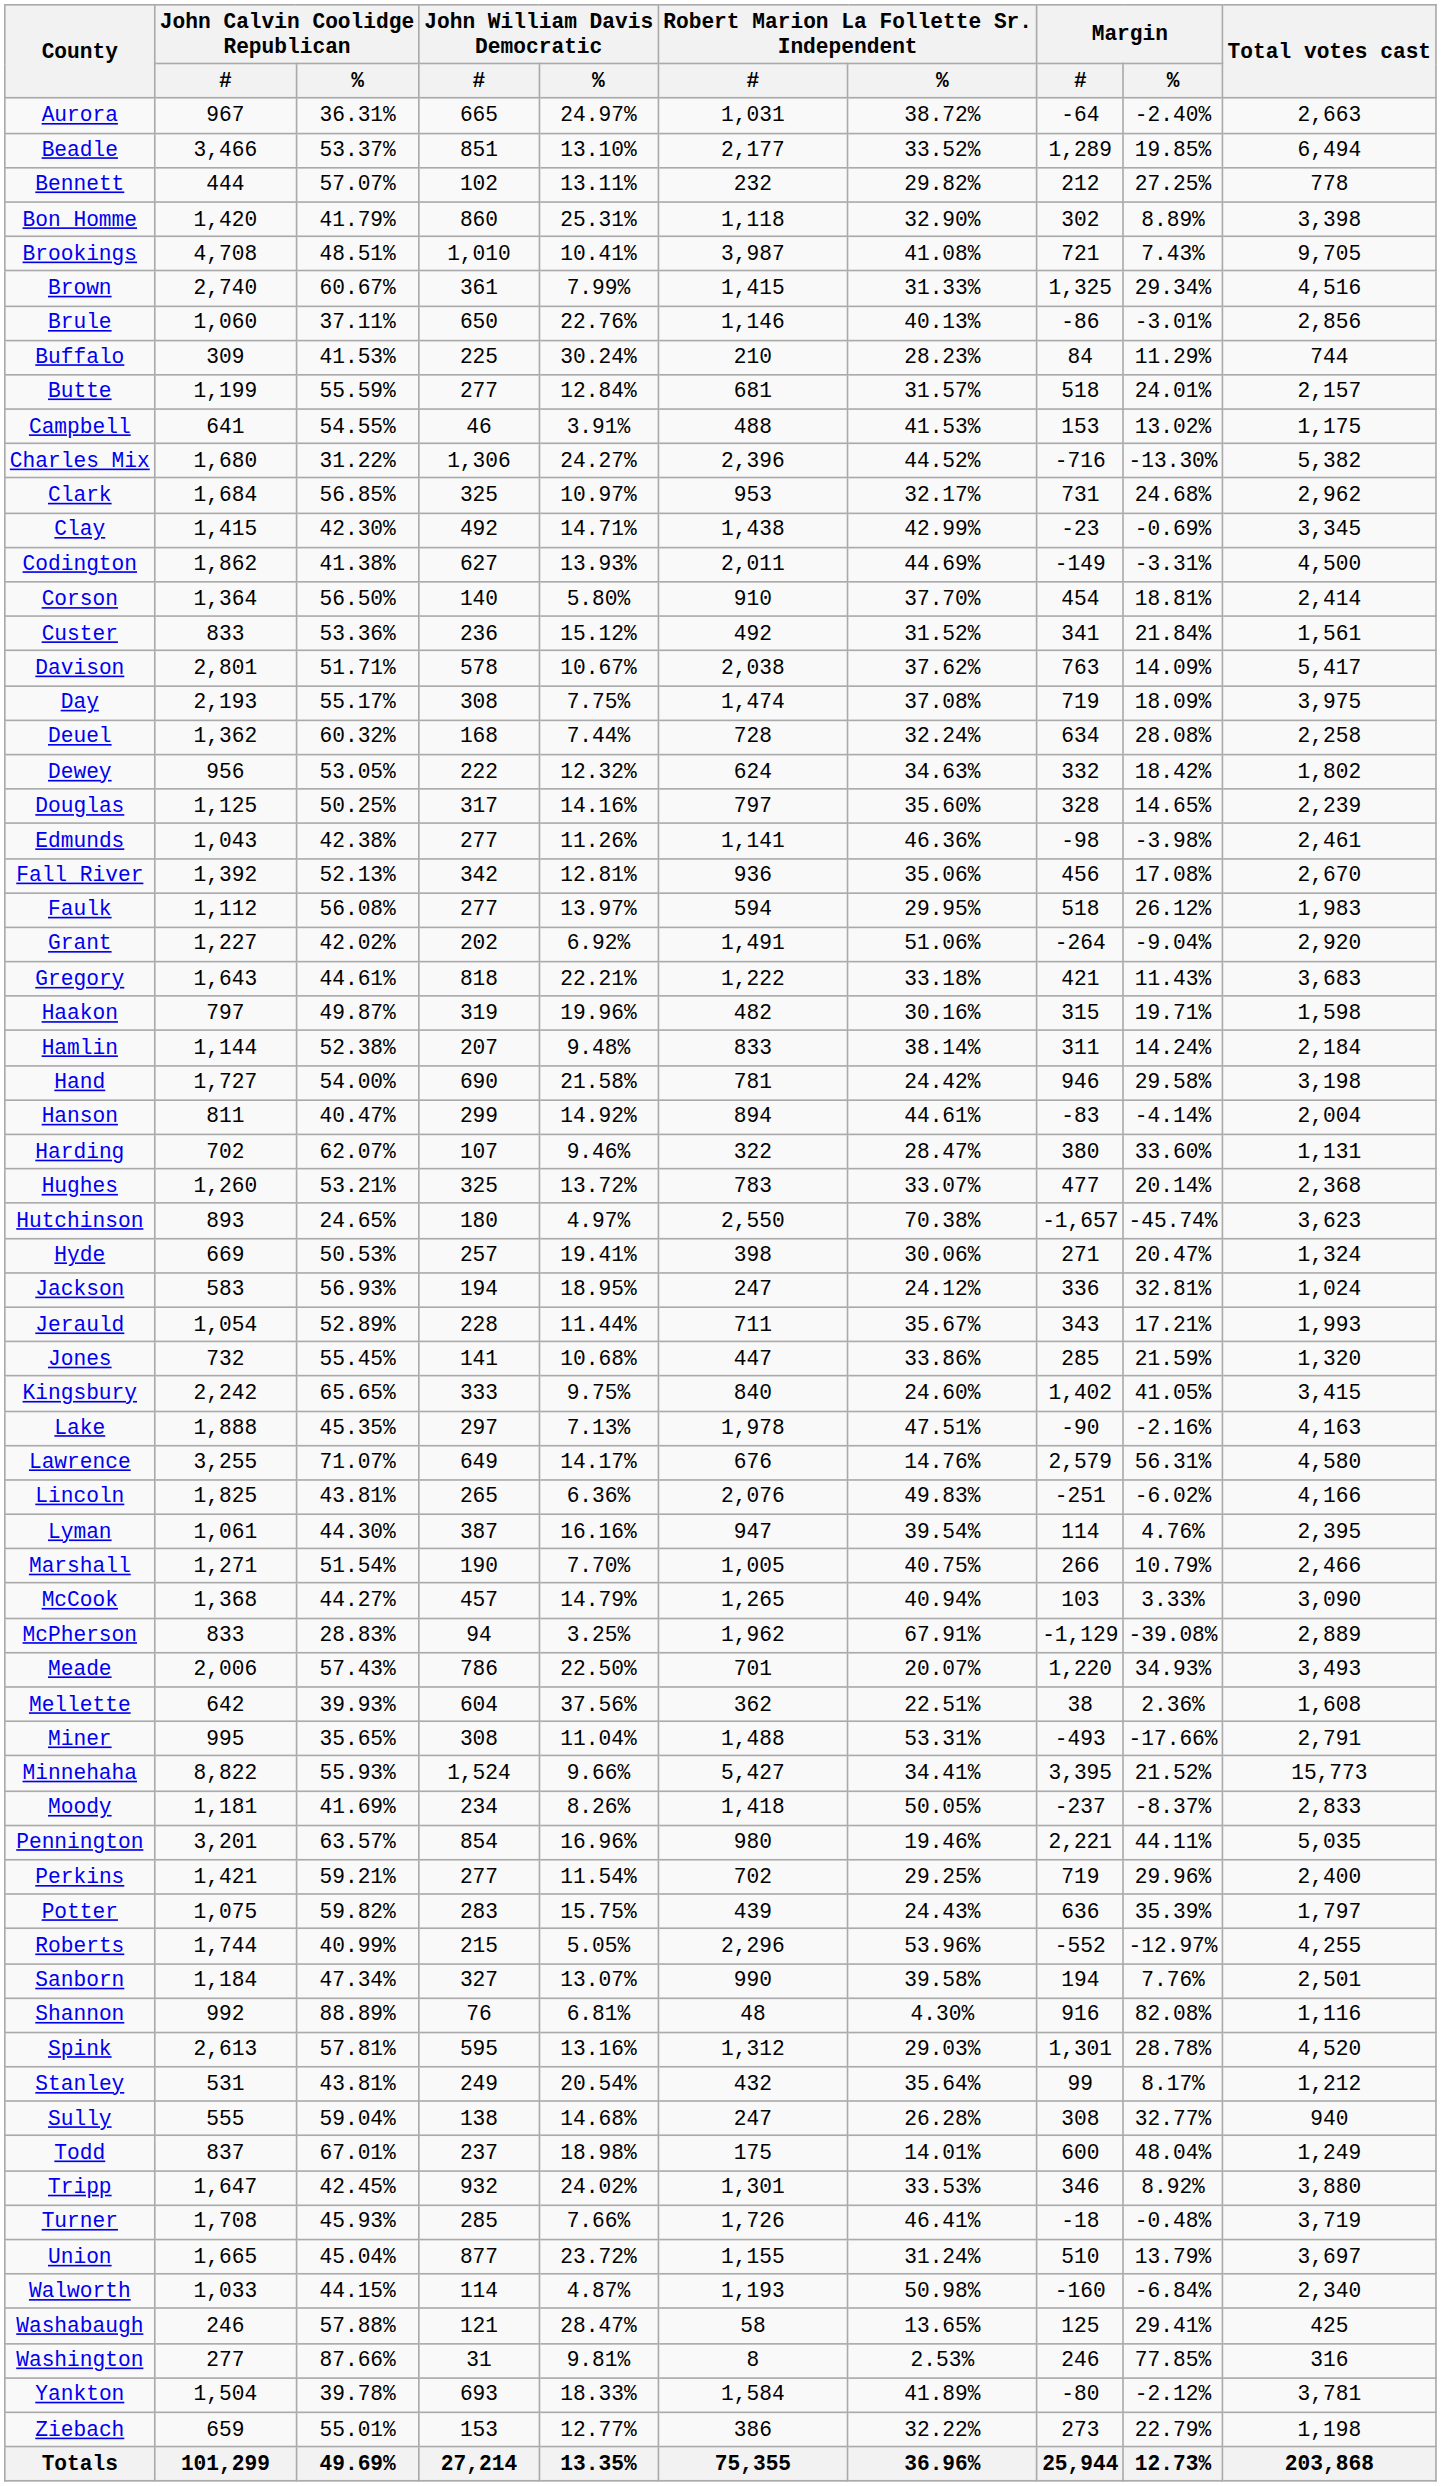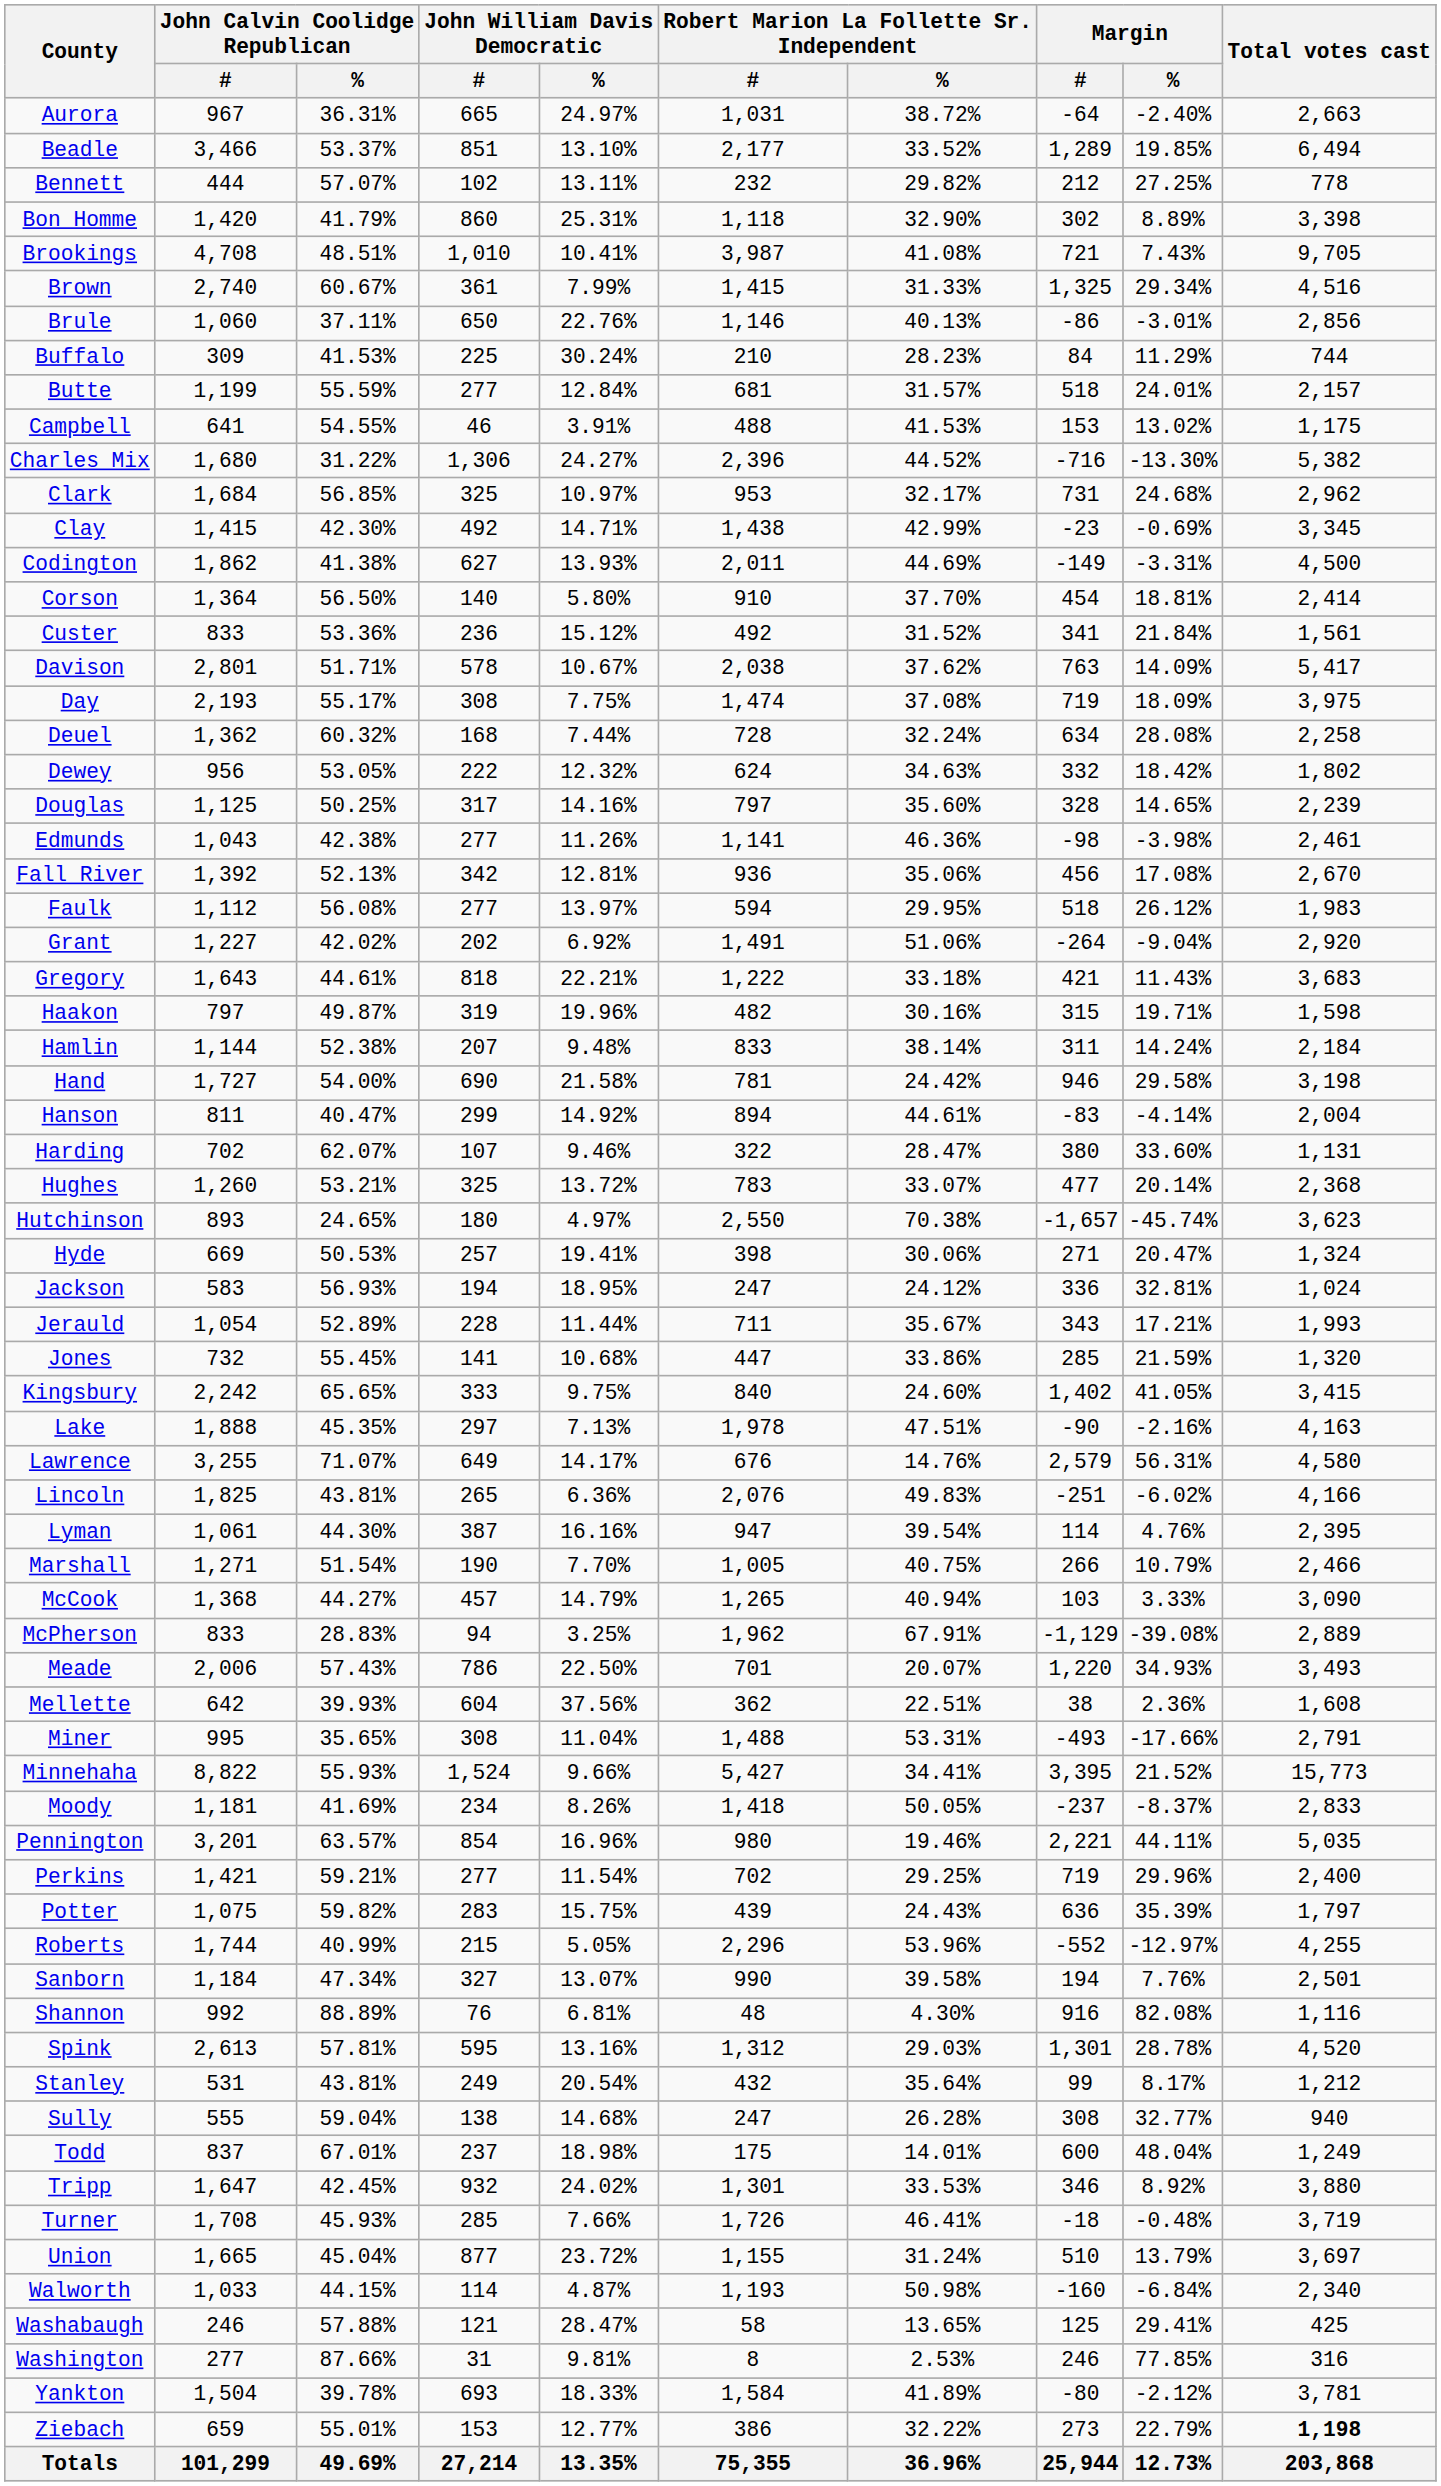(1329, 2429) normal -> (1329, 2429) bold
